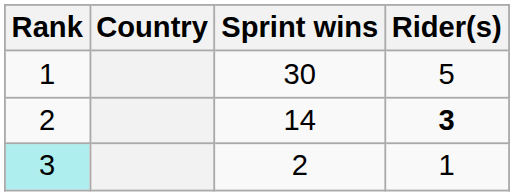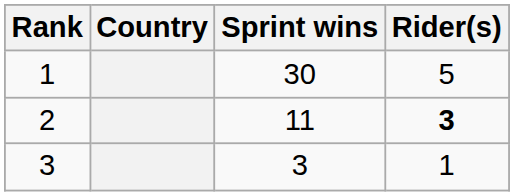(300, 119) 14 -> (300, 119) 11
(47, 166) paleturquoise background -> (47, 166) no background
(300, 166) 2 -> (300, 166) 3
